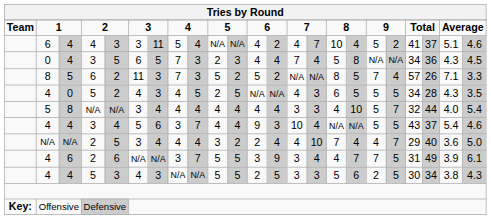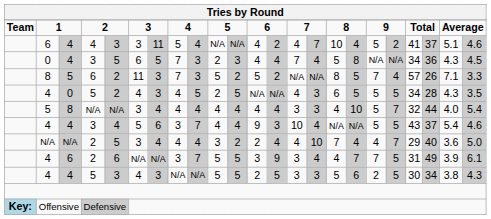(20, 207) no background -> (20, 207) lightblue background
